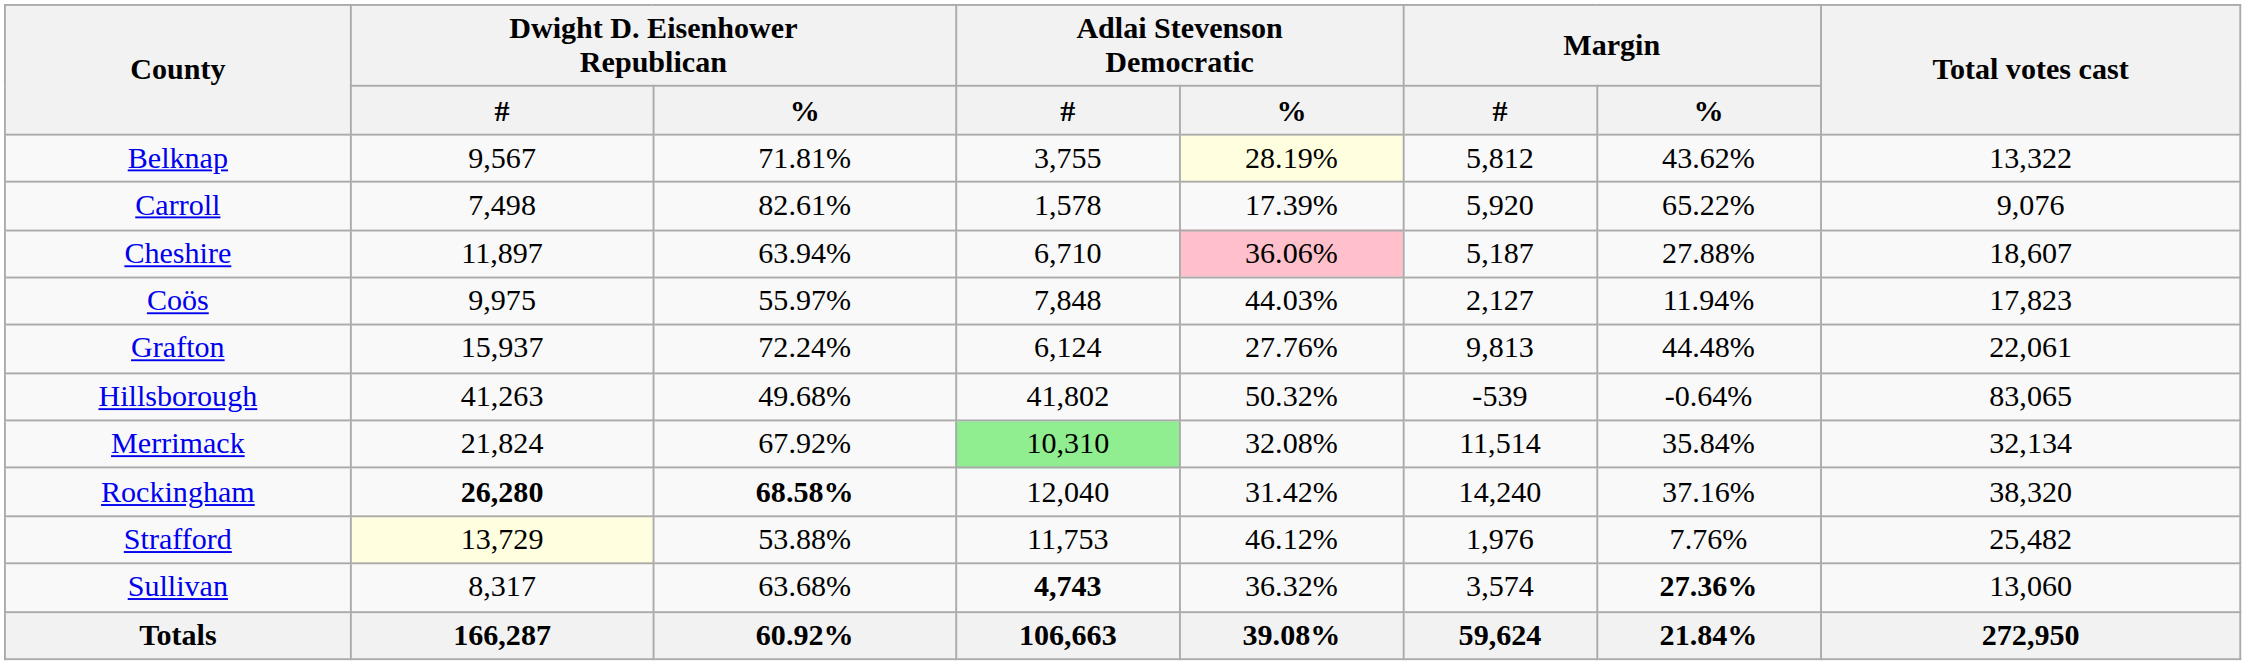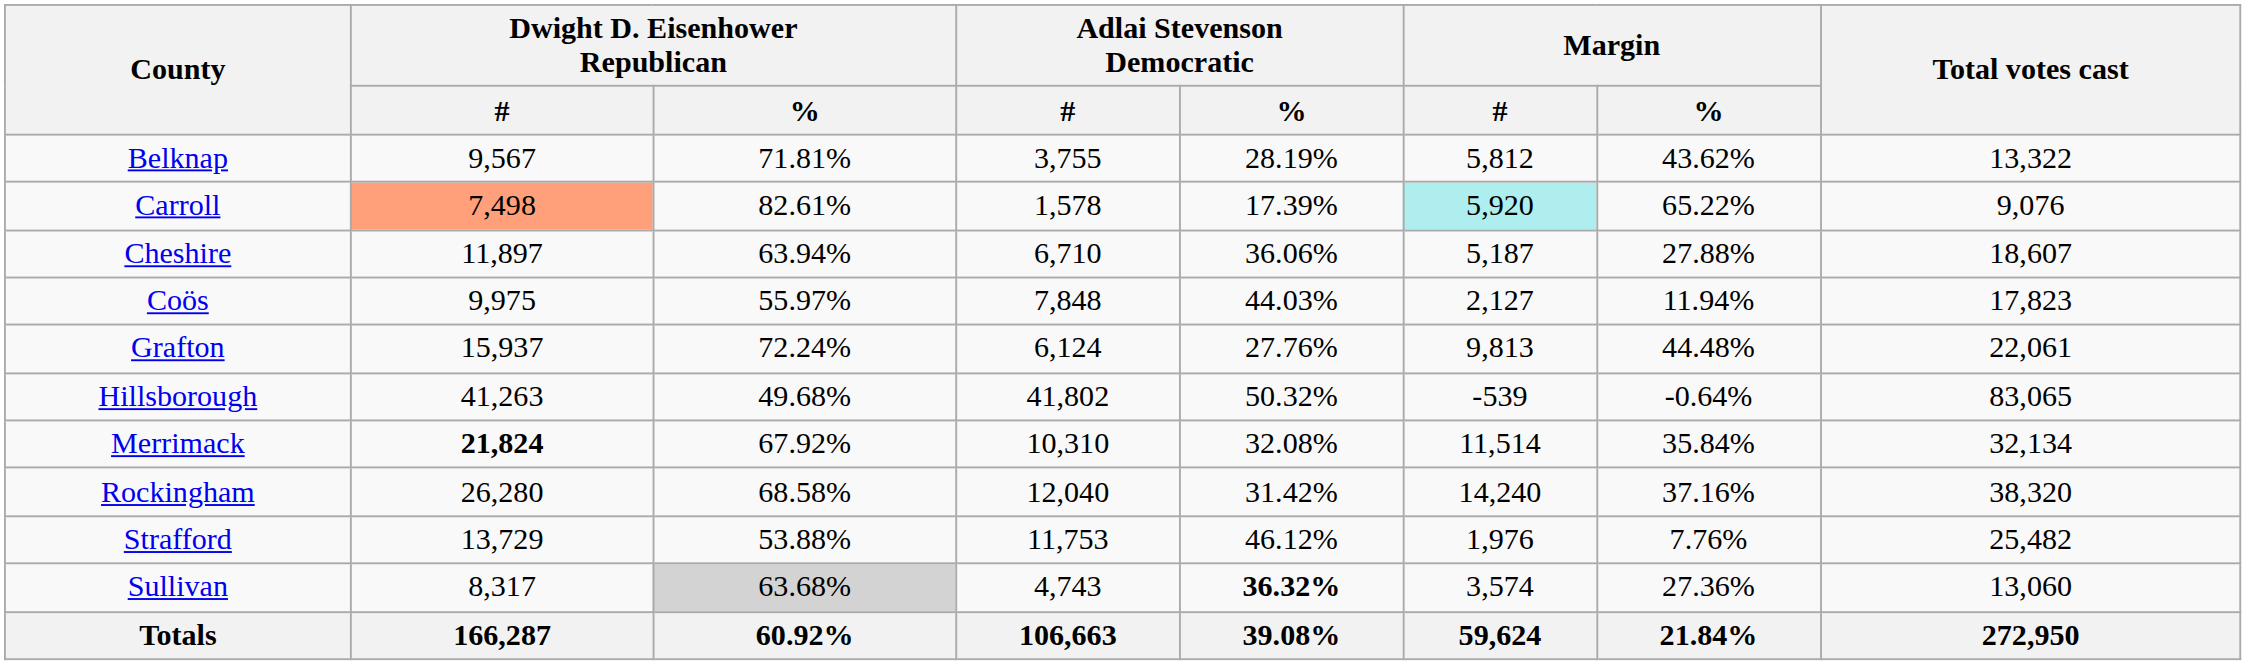(1291, 157) lightyellow background -> (1291, 157) no background
(502, 205) no background -> (502, 205) lightsalmon background
(1500, 205) no background -> (1500, 205) paleturquoise background
(1291, 253) pink background -> (1291, 253) no background
(502, 443) normal -> (502, 443) bold
(1068, 443) lightgreen background -> (1068, 443) no background
(502, 491) bold -> (502, 491) normal
(805, 491) bold -> (805, 491) normal
(502, 539) lightyellow background -> (502, 539) no background
(805, 586) no background -> (805, 586) lightgrey background
(1068, 586) bold -> (1068, 586) normal
(1291, 586) normal -> (1291, 586) bold
(1708, 586) bold -> (1708, 586) normal
